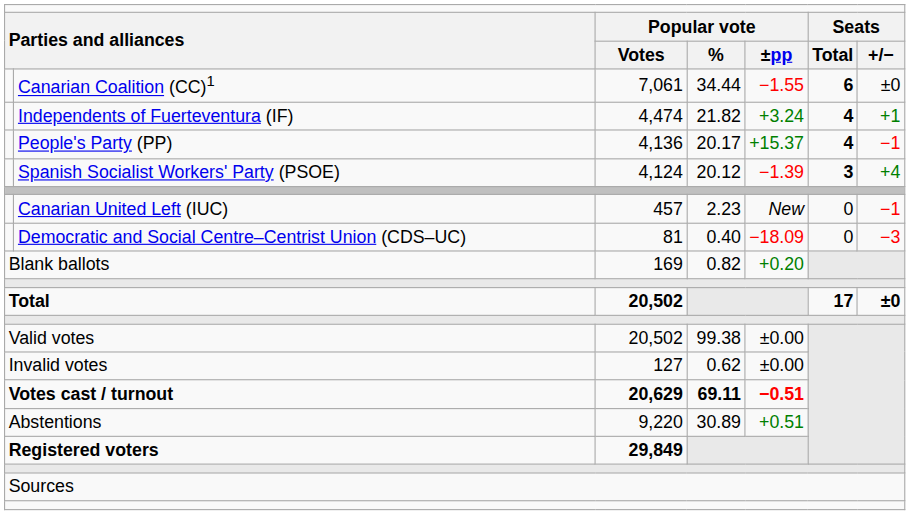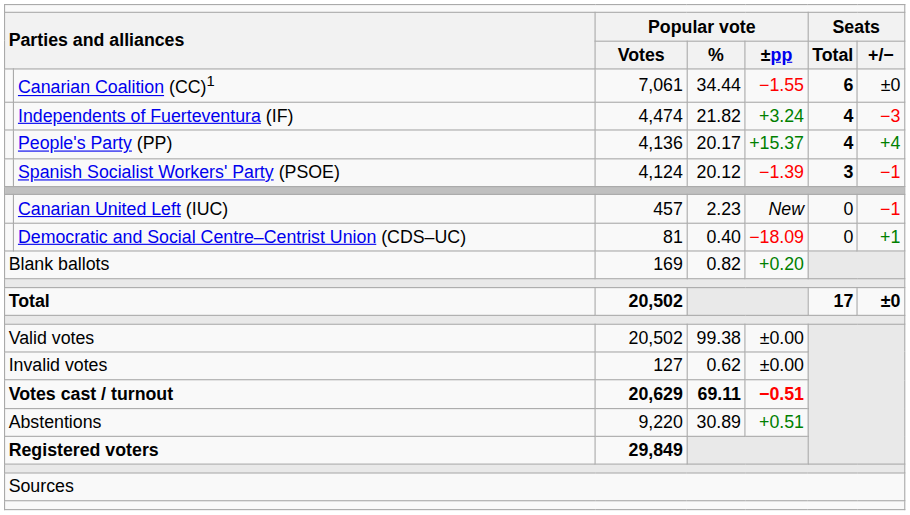(890, 116) +1 -> (890, 116) −3
(890, 144) −1 -> (890, 144) +4
(890, 172) +4 -> (890, 172) −1
(890, 236) −3 -> (890, 236) +1
